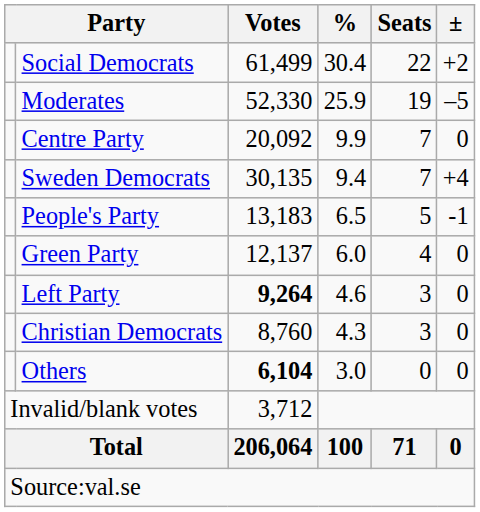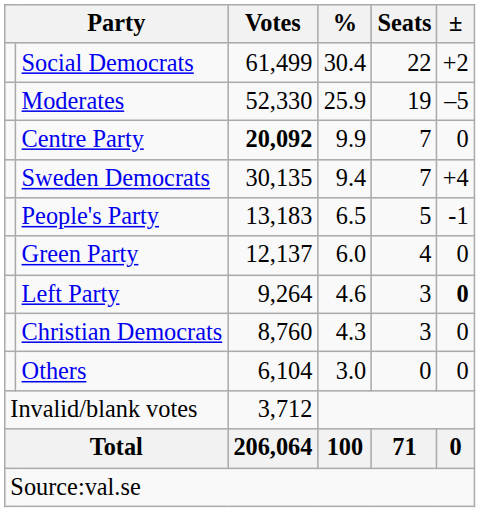(279, 139) normal -> (279, 139) bold
(285, 293) bold -> (285, 293) normal
(462, 293) normal -> (462, 293) bold
(285, 370) bold -> (285, 370) normal
